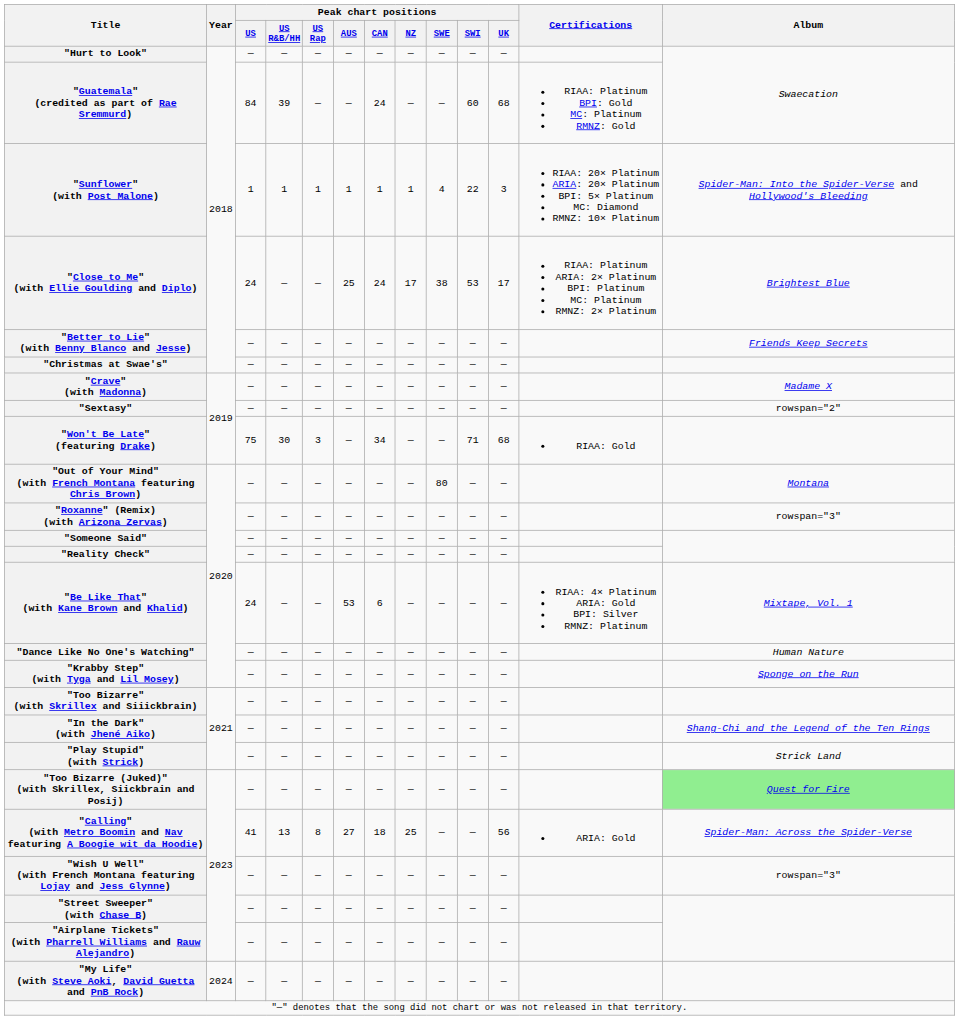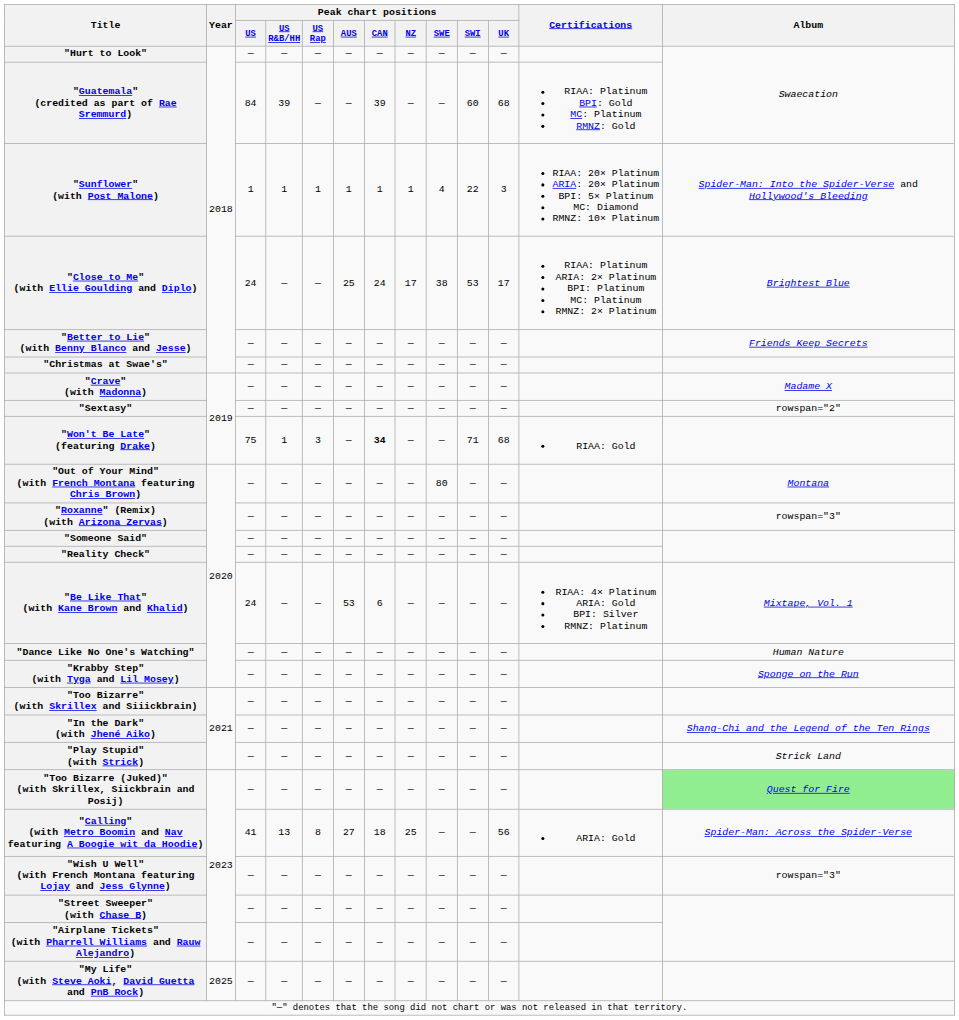(380, 103) 24 -> (380, 103) 39
(284, 440) 30 -> (284, 440) 1
(380, 440) normal -> (380, 440) bold
(221, 981) 2024 -> (221, 981) 2025
